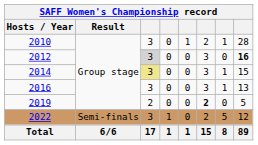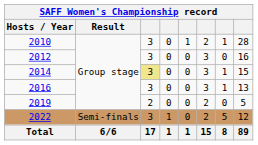(150, 57) lightgrey background -> (150, 57) no background
(243, 57) bold -> (243, 57) normal
(206, 102) bold -> (206, 102) normal
